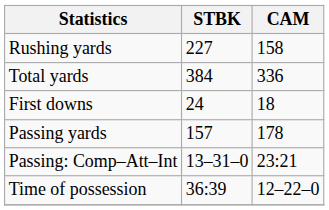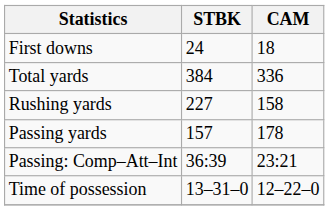rows swapped: (51, 104) <-> (60, 48)
(217, 161) 13–31–0 -> (206, 161) 36:39
(206, 190) 36:39 -> (217, 190) 13–31–0
